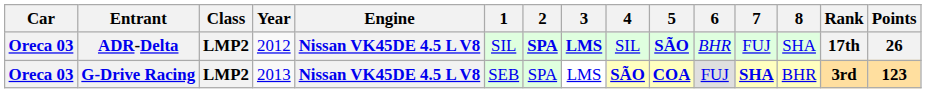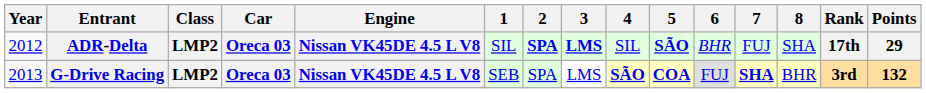columns swapped: (274, 18) <-> (41, 18)
(894, 45) 26 -> (894, 45) 29
(894, 73) 123 -> (894, 73) 132
